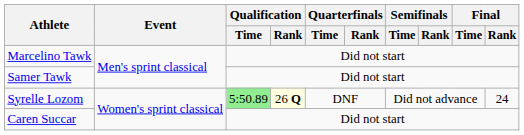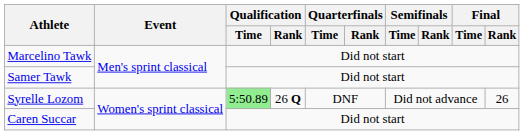(288, 98) lightyellow background -> (288, 98) no background
(502, 98) 24 -> (502, 98) 26
